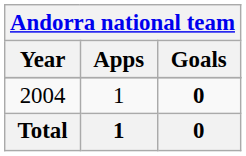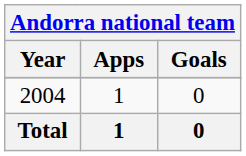(199, 95) bold -> (199, 95) normal
